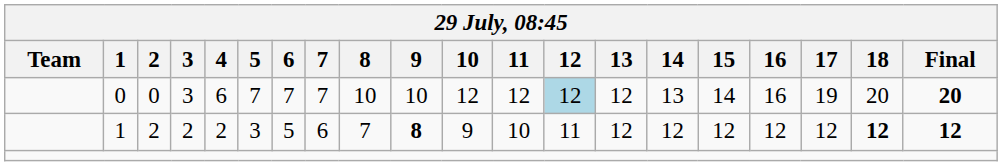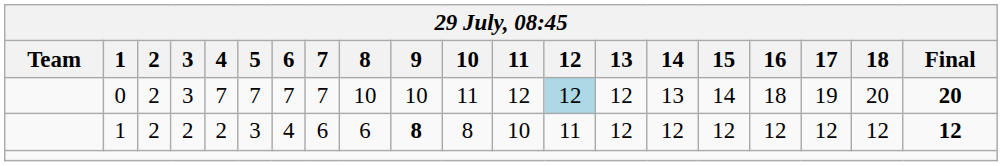(154, 95) 0 -> (154, 95) 2
(221, 95) 6 -> (221, 95) 7
(467, 95) 12 -> (467, 95) 11
(775, 95) 16 -> (775, 95) 18
(289, 131) 5 -> (289, 131) 4
(365, 131) 7 -> (365, 131) 6
(467, 131) 9 -> (467, 131) 8
(877, 131) bold -> (877, 131) normal
